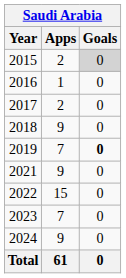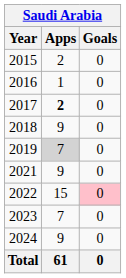(100, 60) lightgrey background -> (100, 60) no background
(61, 104) normal -> (61, 104) bold
(61, 149) no background -> (61, 149) lightgrey background
(100, 149) bold -> (100, 149) normal
(100, 194) no background -> (100, 194) pink background
